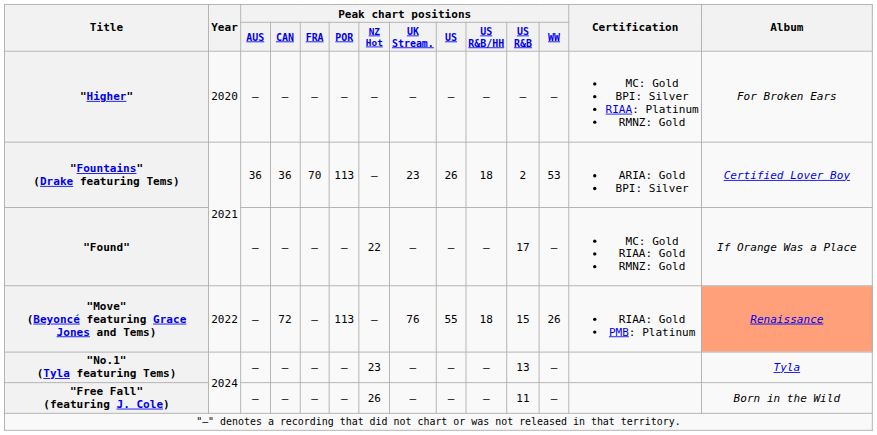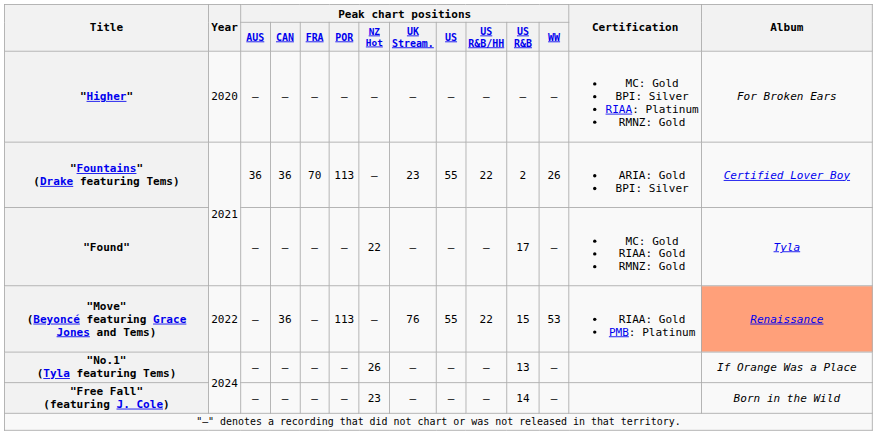(451, 175) 26 -> (451, 175) 55
(486, 175) 18 -> (486, 175) 22
(554, 175) 53 -> (554, 175) 26
(787, 247) If Orange Was a Place -> (787, 247) Tyla
(285, 319) 72 -> (285, 319) 36
(486, 319) 18 -> (486, 319) 22
(554, 319) 26 -> (554, 319) 53
(374, 367) 23 -> (374, 367) 26
(787, 367) Tyla -> (787, 367) If Orange Was a Place
(374, 398) 26 -> (374, 398) 23
(523, 398) 11 -> (523, 398) 14
